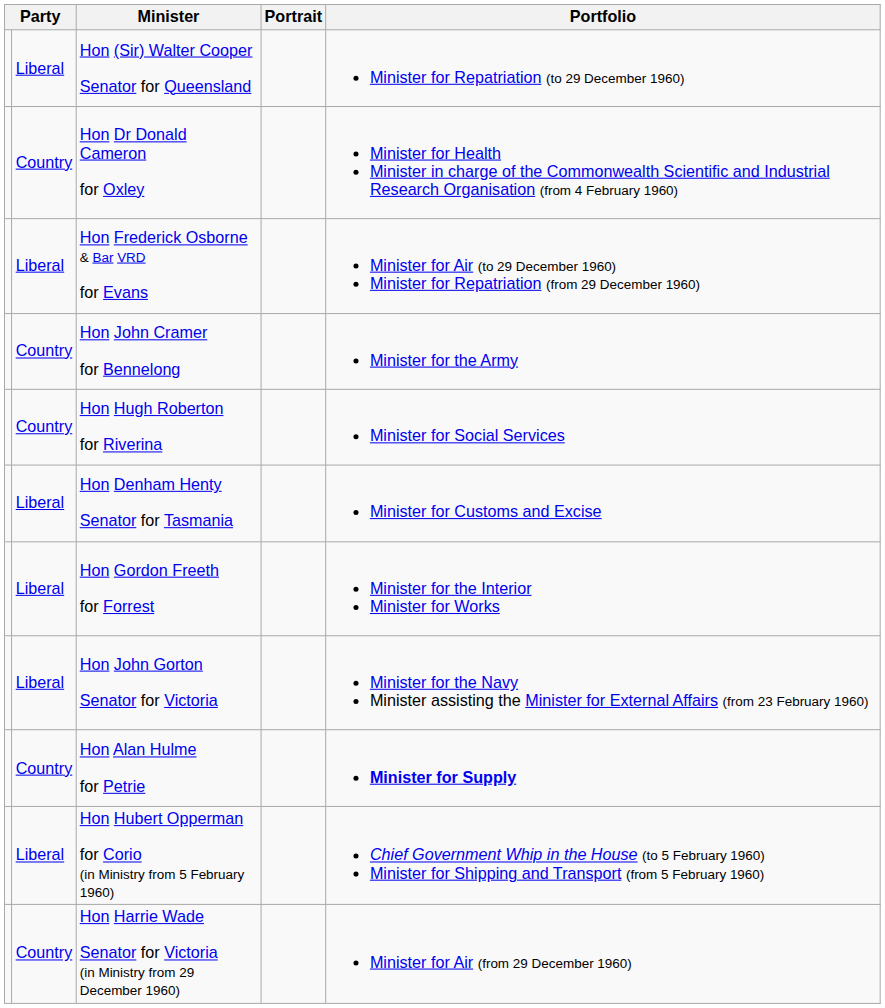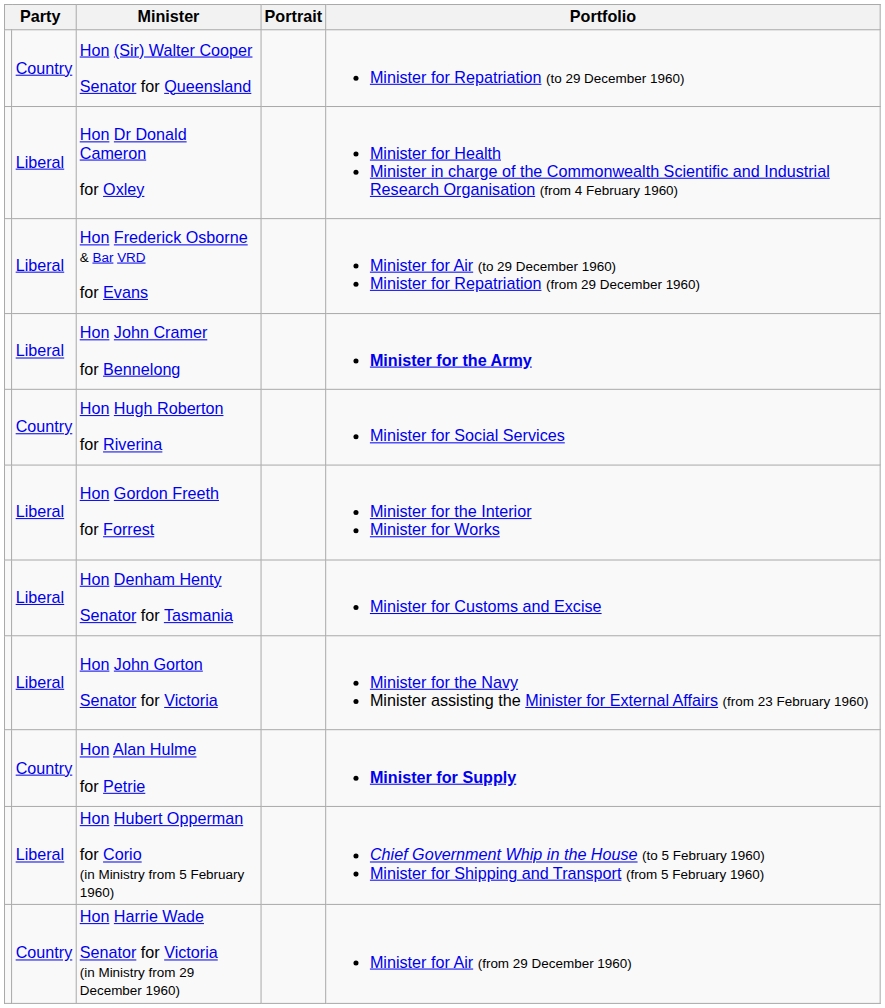(40, 68) Liberal -> (44, 68) Country
(44, 162) Country -> (40, 162) Liberal
(44, 351) Country -> (40, 351) Liberal
(603, 360) normal -> (603, 360) bold
rows swapped: (156, 503) <-> (149, 588)
